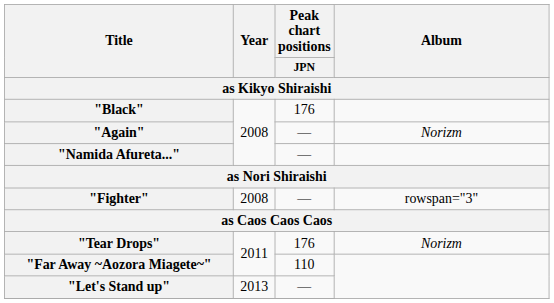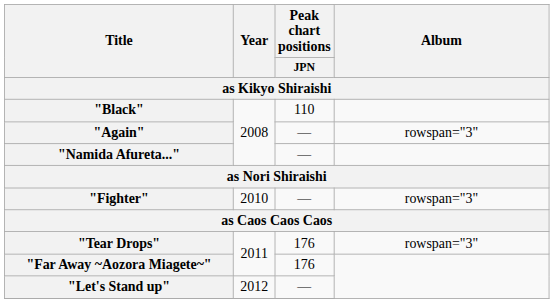(304, 110) 176 -> (304, 110) 110
(441, 132) Norizm -> (441, 132) rowspan="3"
(254, 198) 2008 -> (254, 198) 2010
(441, 242) Norizm -> (441, 242) rowspan="3"
(304, 265) 110 -> (304, 265) 176
(254, 287) 2013 -> (254, 287) 2012
